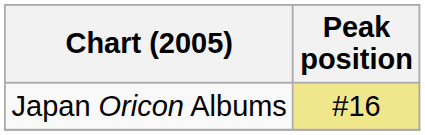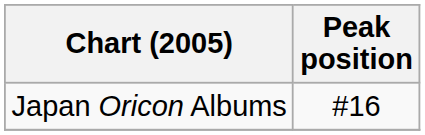(357, 105) khaki background -> (357, 105) no background
